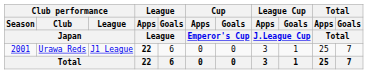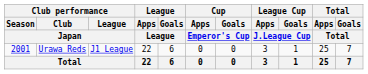(146, 50) bold -> (146, 50) normal
